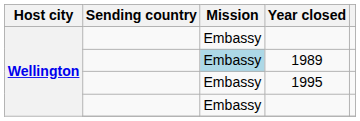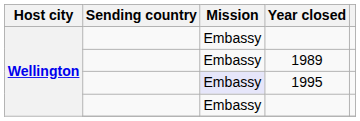(232, 60) lightblue background -> (232, 60) no background
(232, 82) no background -> (232, 82) lavender background
